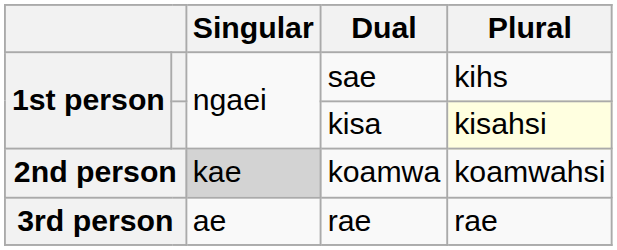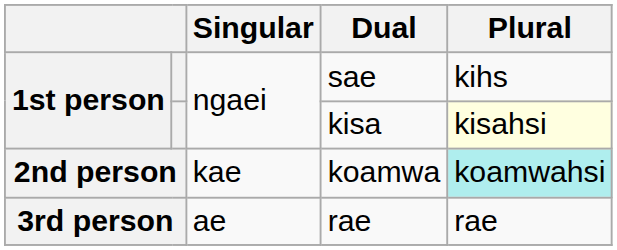(217, 172) lightgrey background -> (217, 172) no background
(530, 172) no background -> (530, 172) paleturquoise background
